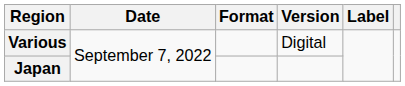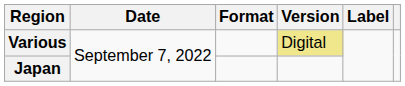(304, 42) no background -> (304, 42) khaki background
